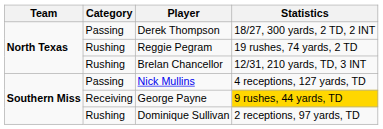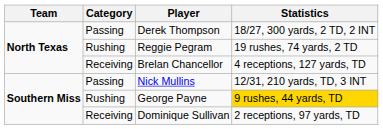(105, 64) Rushing -> (109, 64) Receiving
(300, 64) 12/31, 210 yards, TD, 3 INT -> (300, 64) 4 receptions, 127 yards, TD
(300, 81) 4 receptions, 127 yards, TD -> (300, 81) 12/31, 210 yards, TD, 3 INT
(109, 98) Receiving -> (105, 98) Rushing
(105, 115) Rushing -> (109, 115) Receiving
